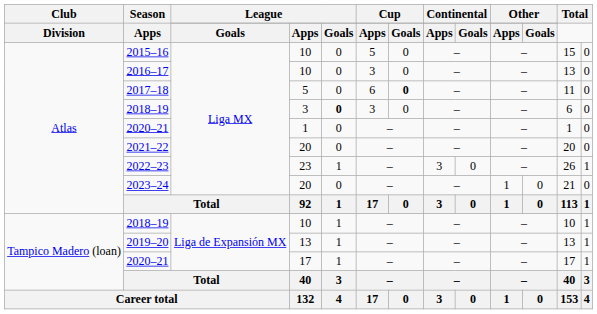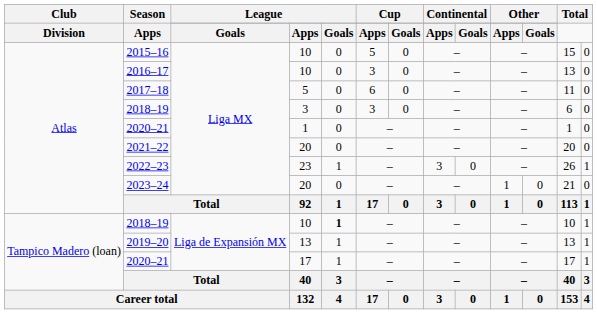(406, 90) bold -> (406, 90) normal
(339, 109) bold -> (339, 109) normal
(339, 223) normal -> (339, 223) bold
